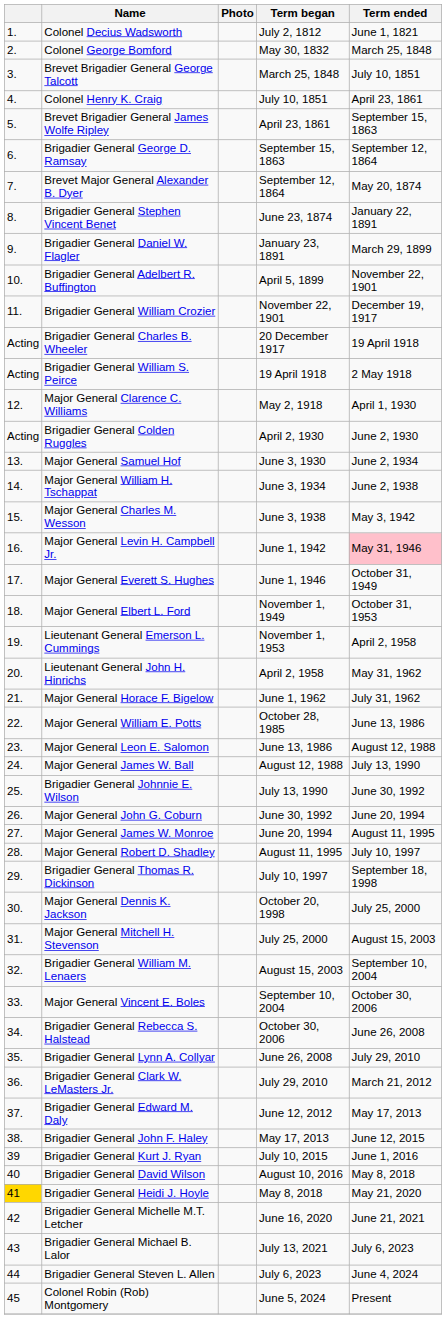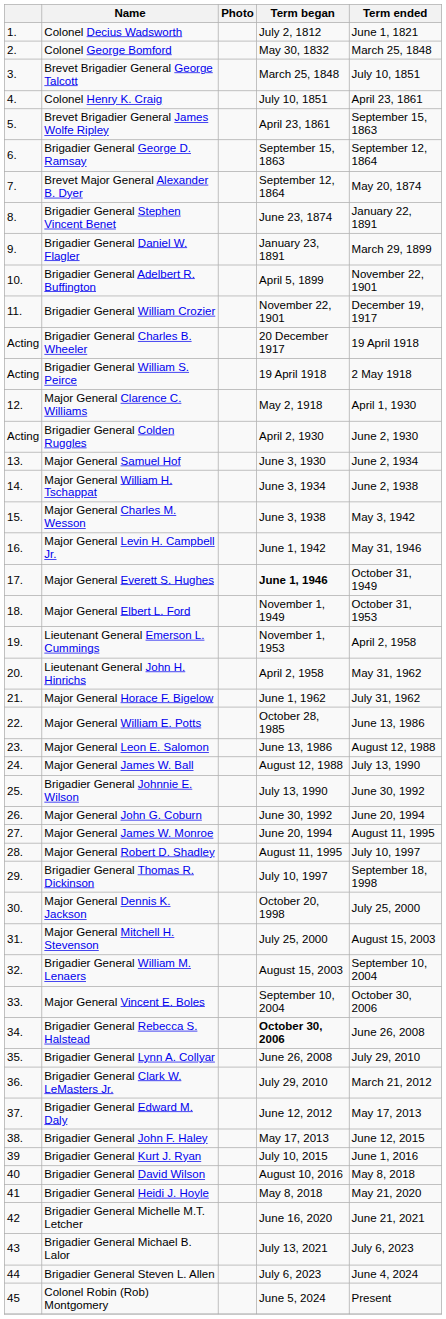(386, 548) pink background -> (386, 548) no background
(292, 579) normal -> (293, 579) bold
(289, 1033) normal -> (291, 1033) bold
(13, 1193) gold background -> (13, 1193) no background
